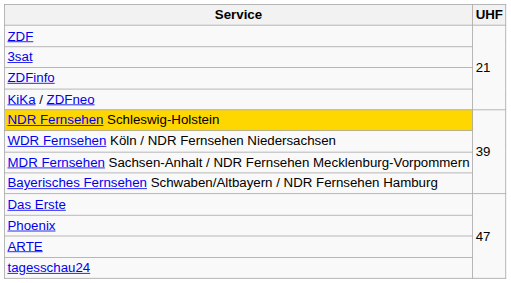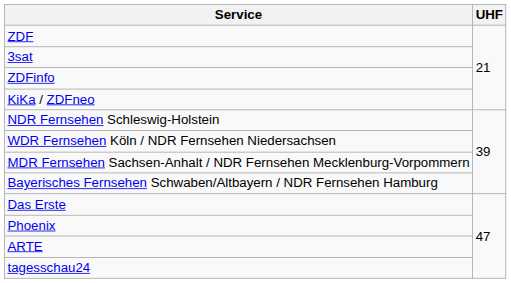(113, 120) gold background -> (113, 120) no background
